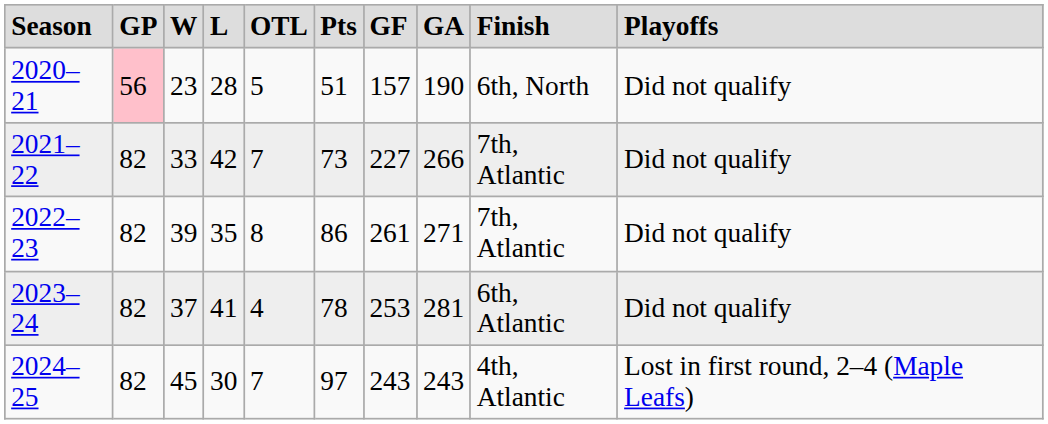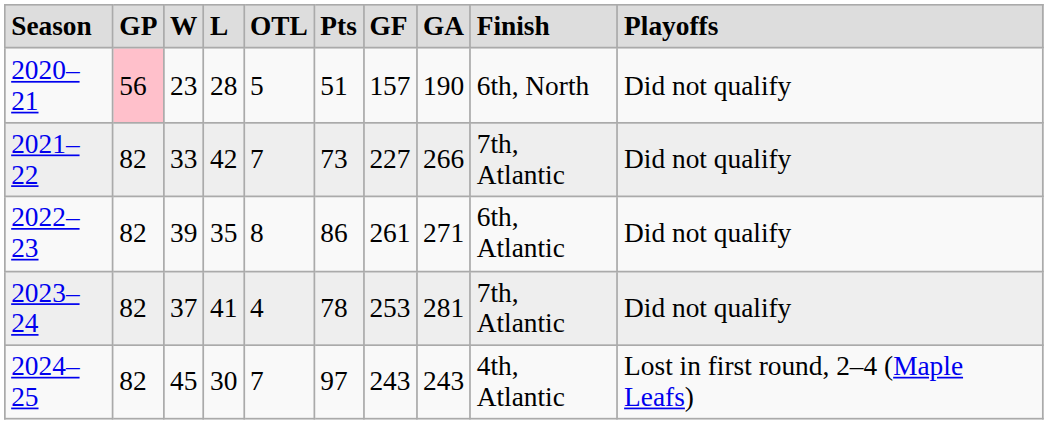(521, 233) 7th, Atlantic -> (521, 233) 6th, Atlantic
(521, 307) 6th, Atlantic -> (521, 307) 7th, Atlantic
